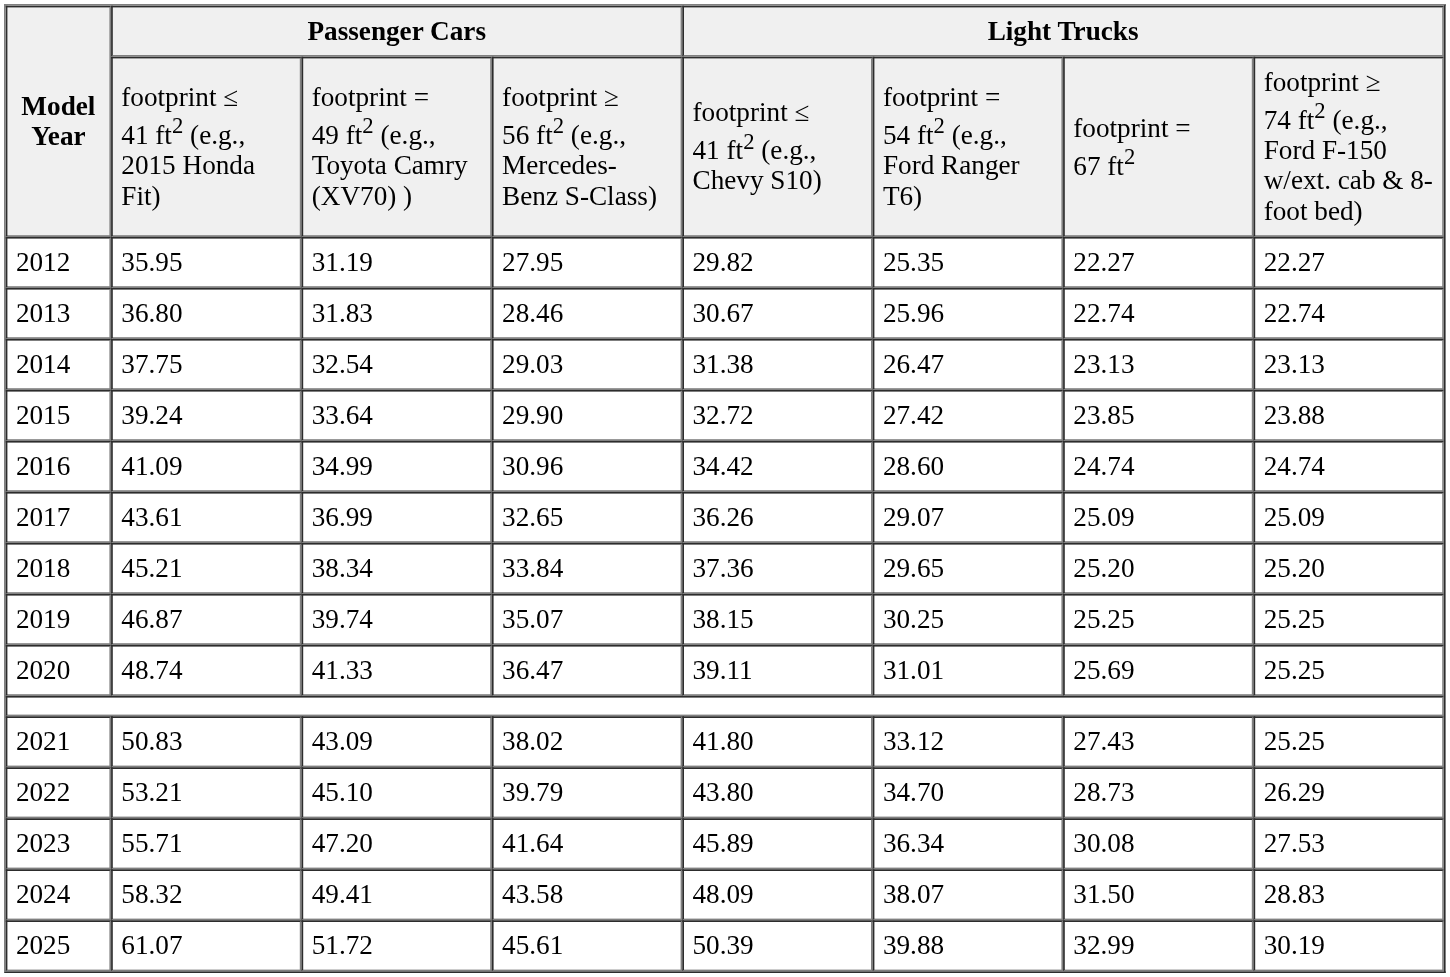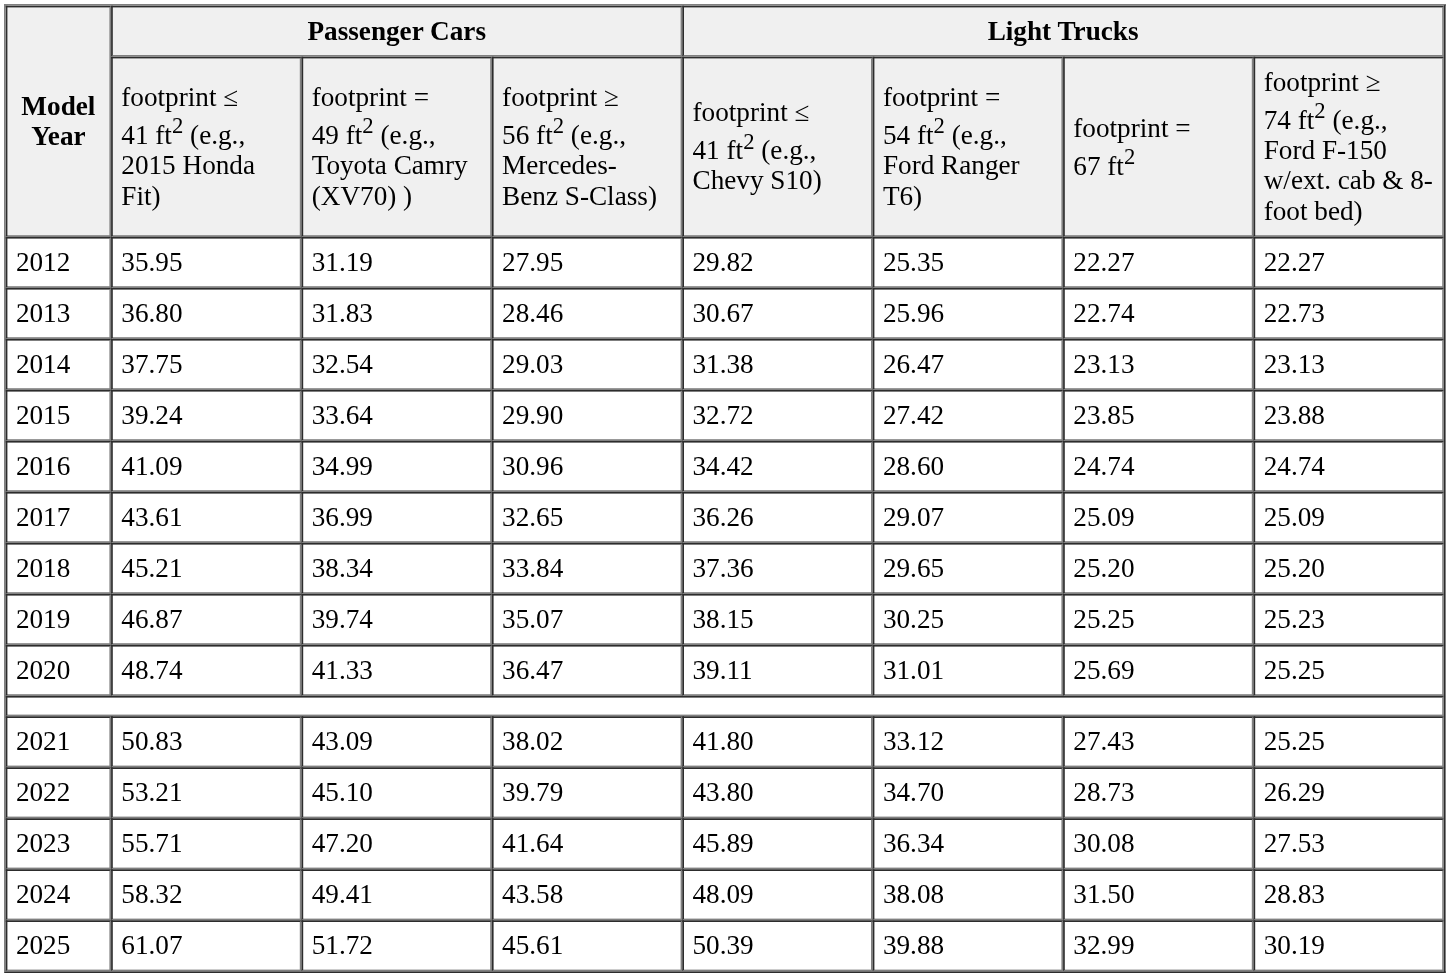(1294, 313) 22.74 -> (1294, 313) 22.73
(1294, 619) 25.25 -> (1294, 619) 25.23
(914, 895) 38.07 -> (914, 895) 38.08
